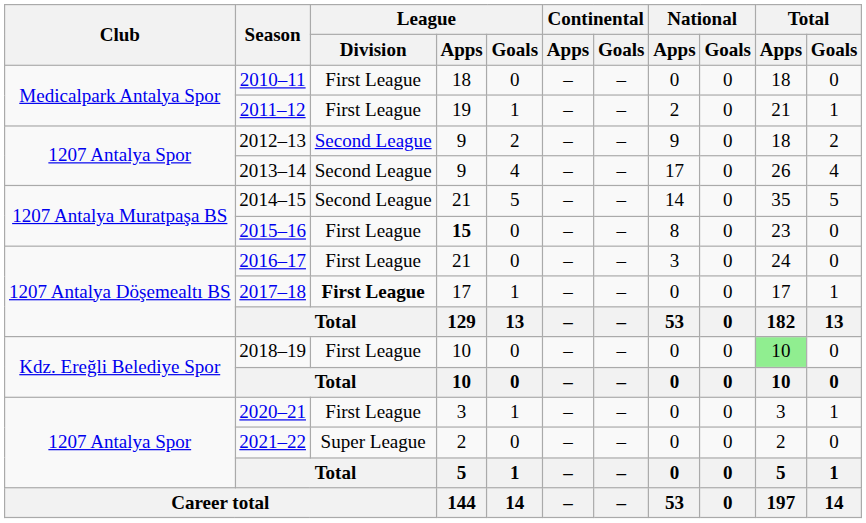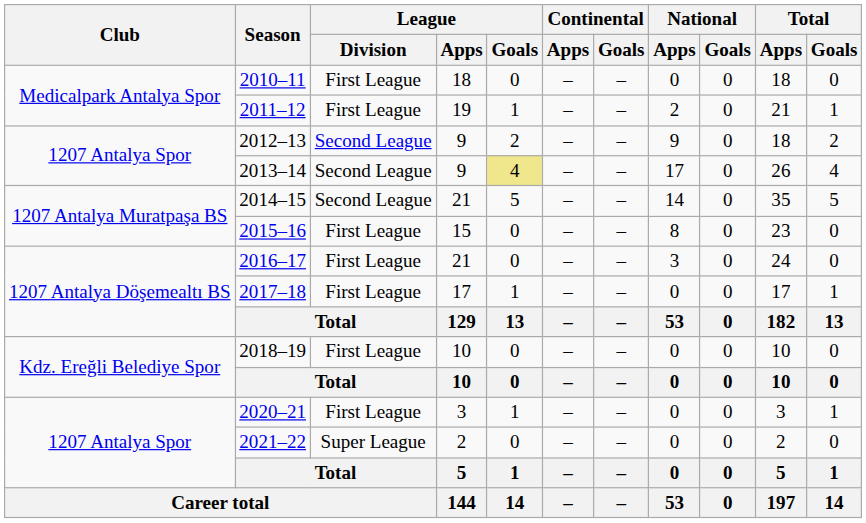(515, 170) no background -> (515, 170) khaki background
(462, 230) bold -> (462, 230) normal
(373, 291) bold -> (373, 291) normal
(781, 351) lightgreen background -> (781, 351) no background
